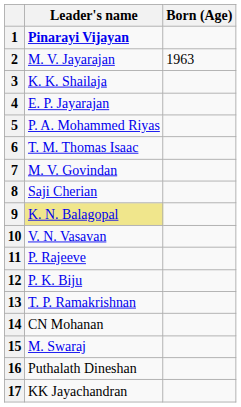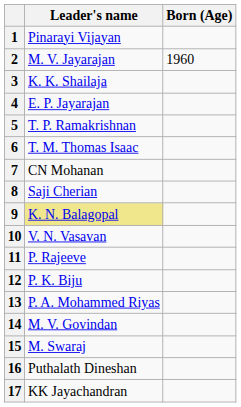(78, 37) bold -> (74, 37) normal
(180, 59) 1963 -> (180, 59) 1960
(94, 125) P. A. Mohammed Riyas -> (82, 125) T. P. Ramakrishnan
(73, 170) M. V. Govindan -> (66, 170) CN Mohanan
(82, 302) T. P. Ramakrishnan -> (94, 302) P. A. Mohammed Riyas
(66, 324) CN Mohanan -> (73, 324) M. V. Govindan
